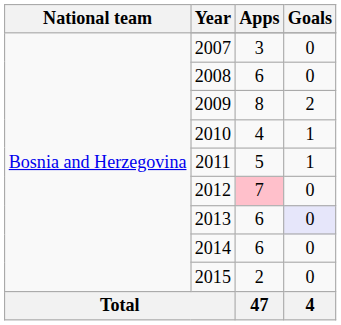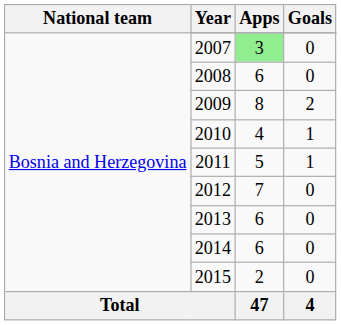(259, 47) no background -> (259, 47) lightgreen background
(259, 190) pink background -> (259, 190) no background
(310, 219) lavender background -> (310, 219) no background
